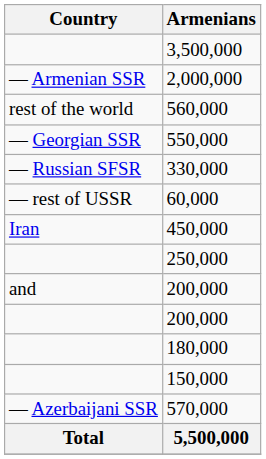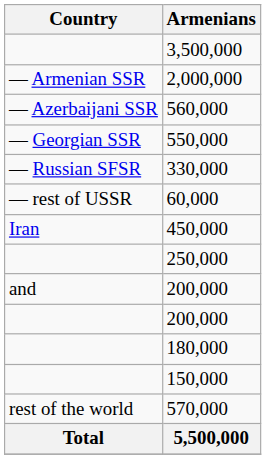(71, 109) rest of the world -> (83, 109) — Azerbaijani SSR
(83, 408) — Azerbaijani SSR -> (71, 408) rest of the world
